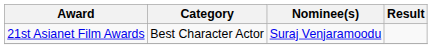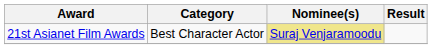(325, 33) no background -> (325, 33) khaki background
